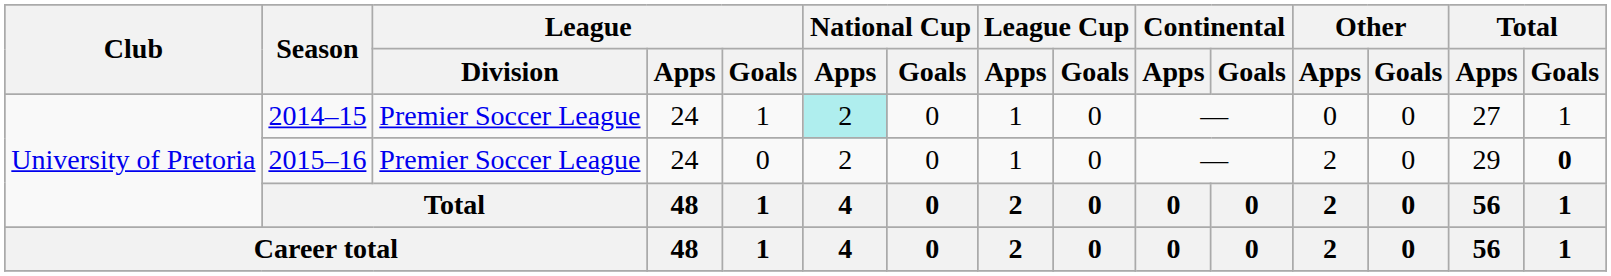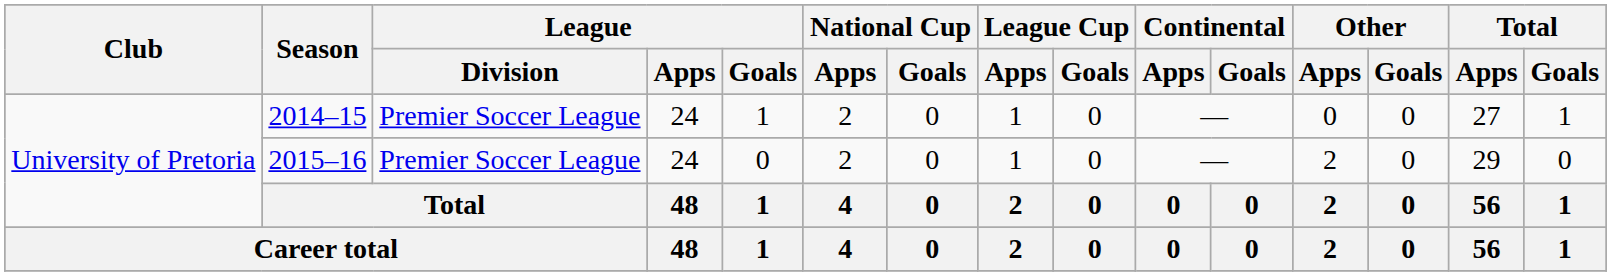(845, 115) paleturquoise background -> (845, 115) no background
(1565, 159) bold -> (1565, 159) normal
